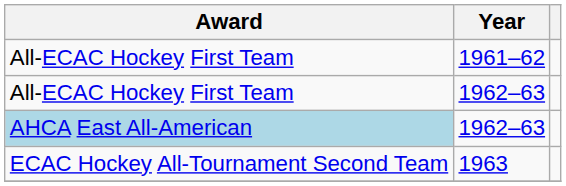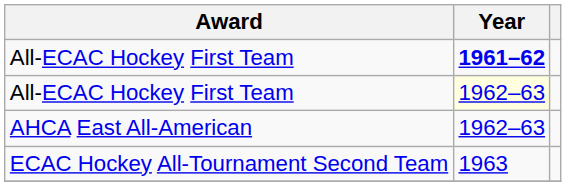(502, 57) normal -> (502, 57) bold
(502, 92) no background -> (502, 92) lightyellow background
(131, 127) lightblue background -> (131, 127) no background
